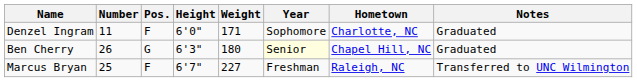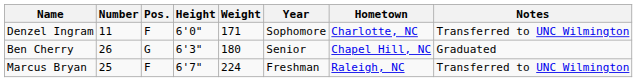(466, 31) Graduated -> (533, 31) Transferred to UNC Wilmington
(286, 49) lightyellow background -> (286, 49) no background
(231, 67) 227 -> (231, 67) 224
